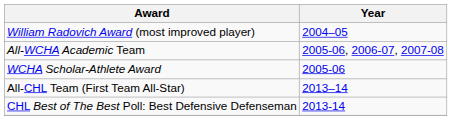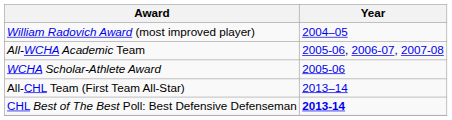(324, 106) normal -> (324, 106) bold
